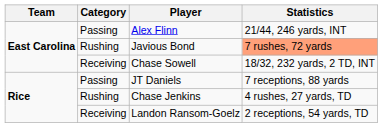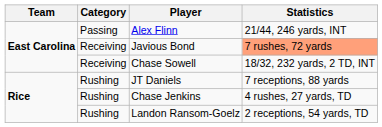(99, 46) Rushing -> (103, 46) Receiving
(99, 80) Passing -> (99, 80) Rushing
(103, 113) Receiving -> (99, 113) Rushing
